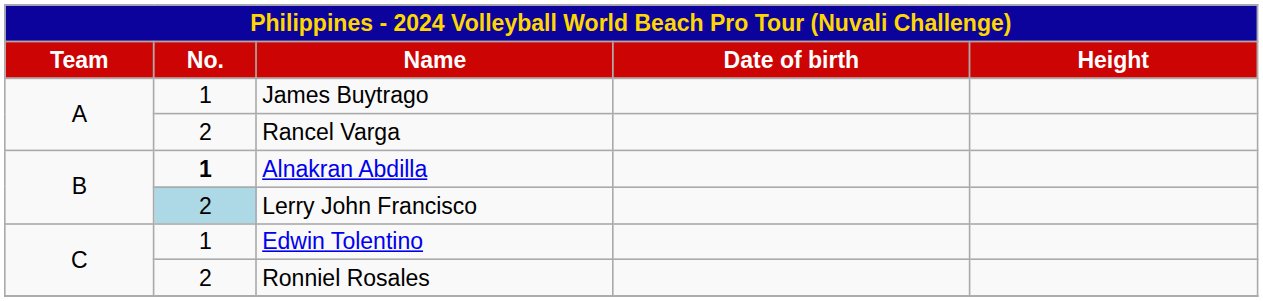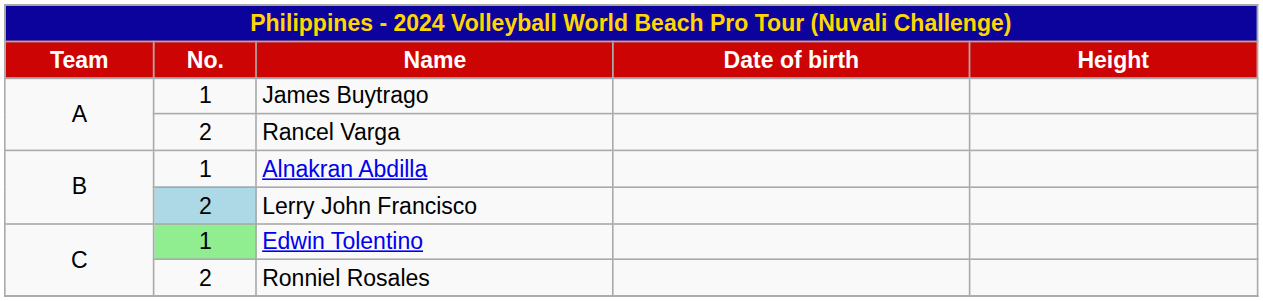(205, 169) bold -> (205, 169) normal
(205, 242) no background -> (205, 242) lightgreen background
